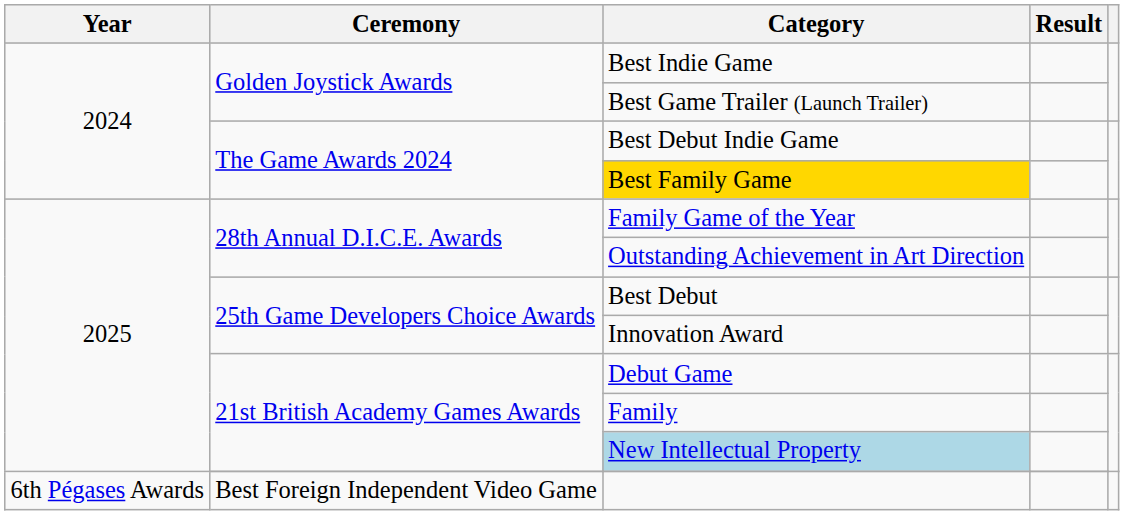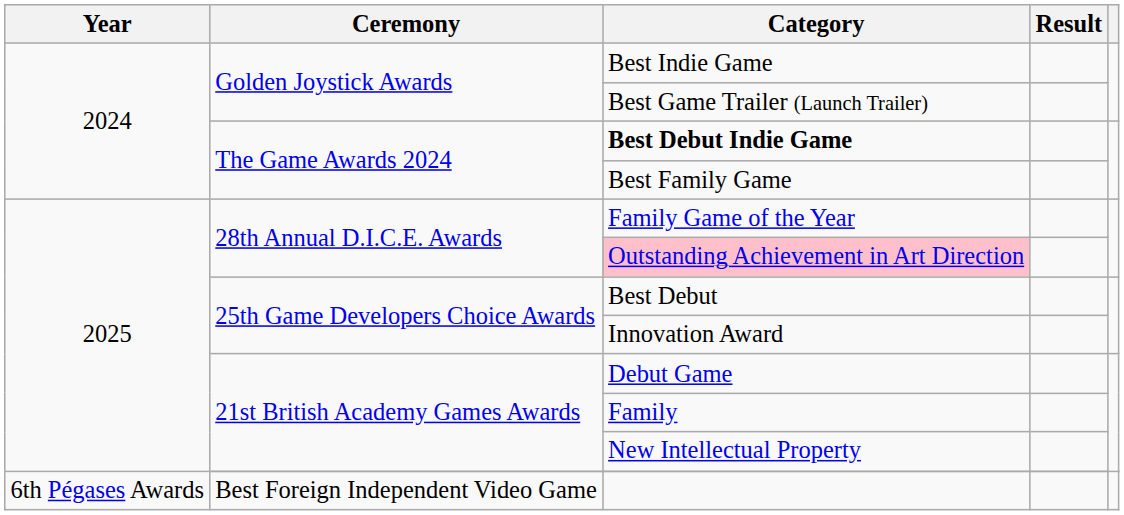(723, 140) normal -> (730, 140) bold
(700, 179) gold background -> (700, 179) no background
(816, 256) no background -> (816, 256) pink background
(735, 450) lightblue background -> (735, 450) no background
